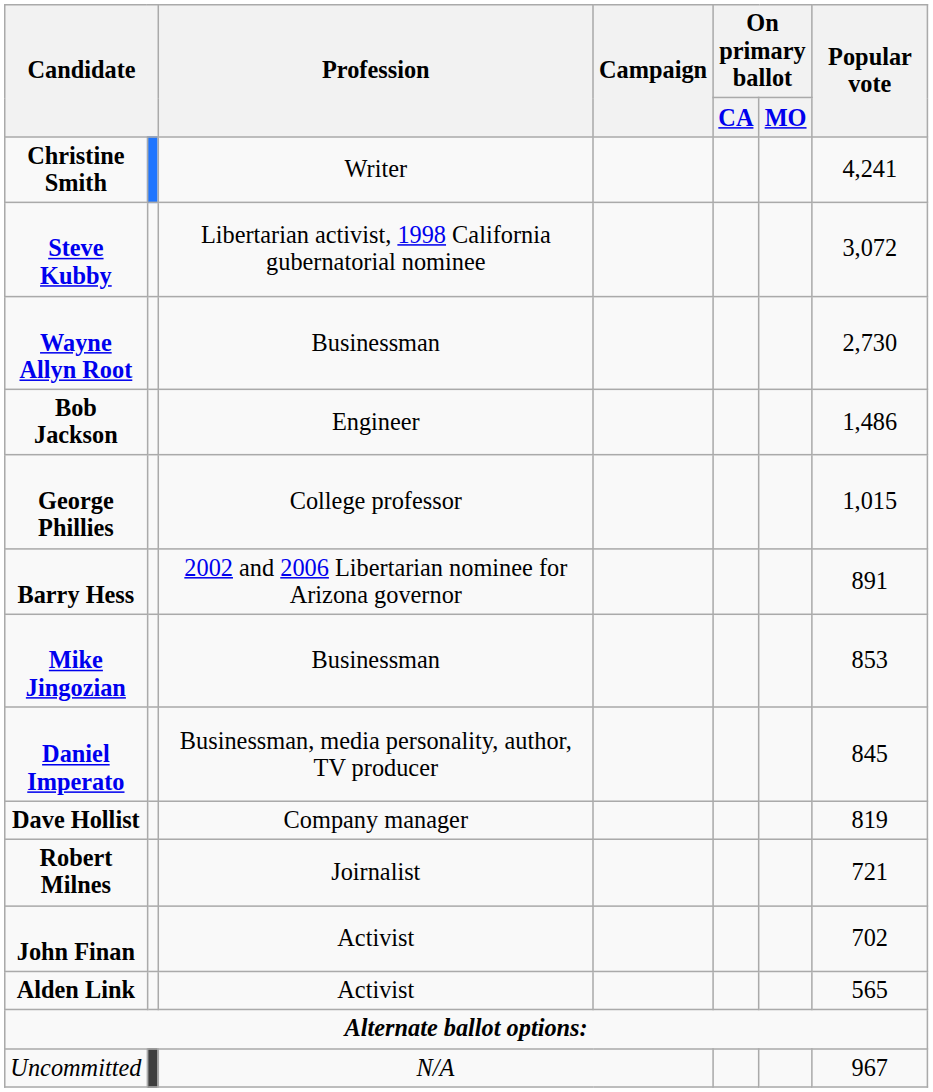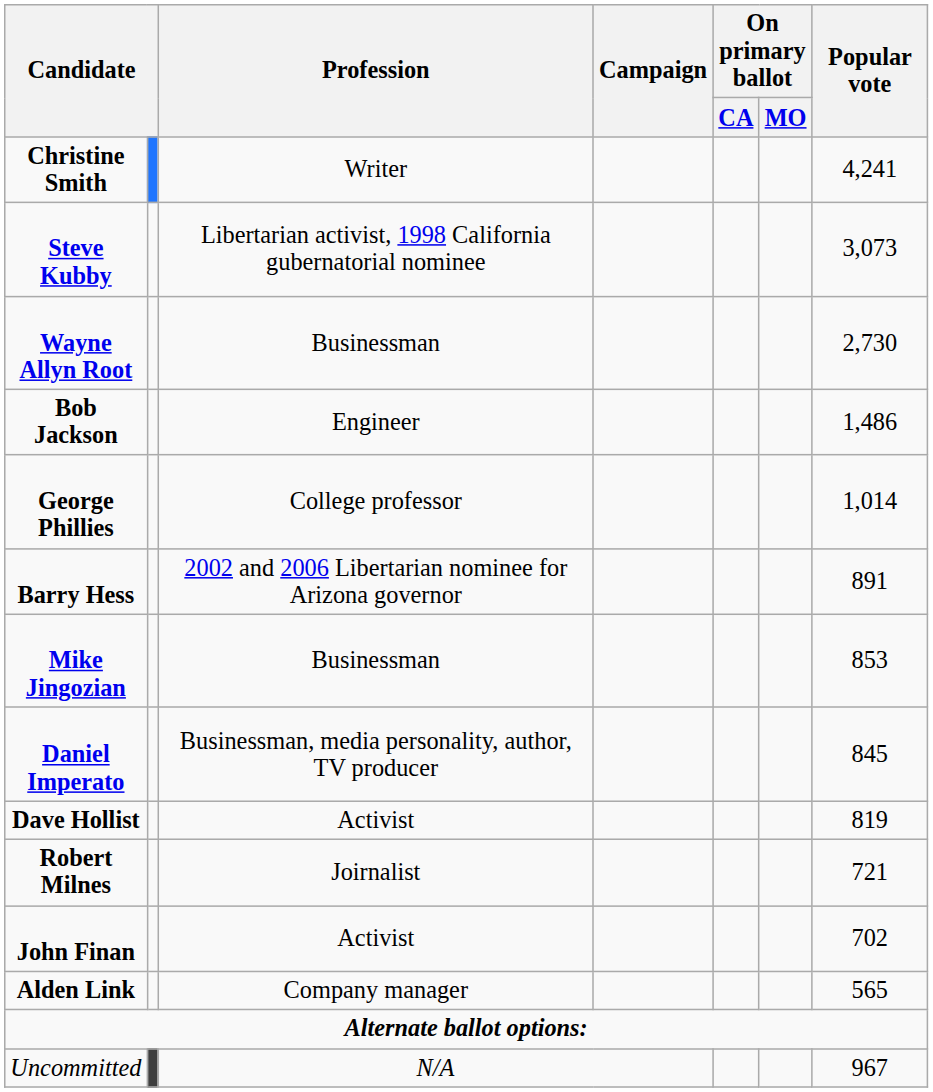(870, 248) 3,072 -> (870, 248) 3,073
(870, 501) 1,015 -> (870, 501) 1,014
(376, 819) Company manager -> (376, 819) Activist
(376, 990) Activist -> (376, 990) Company manager
